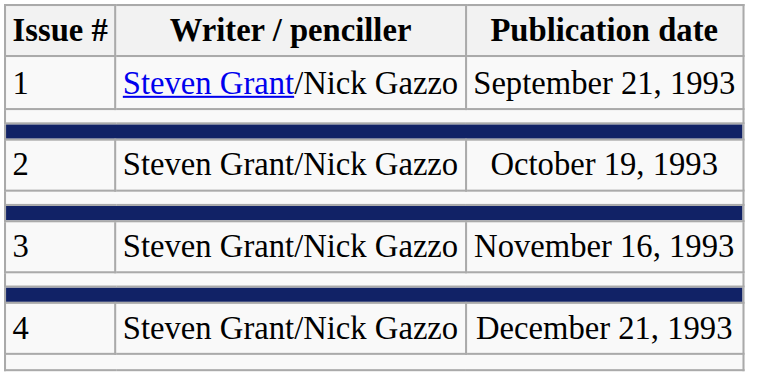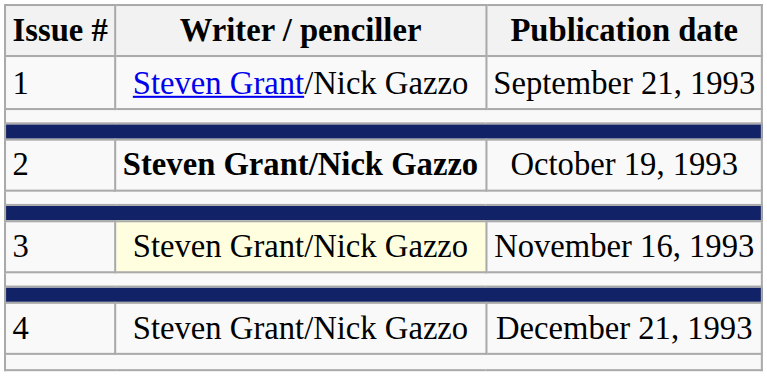(291, 164) normal -> (301, 164) bold
(291, 245) no background -> (301, 245) lightyellow background
